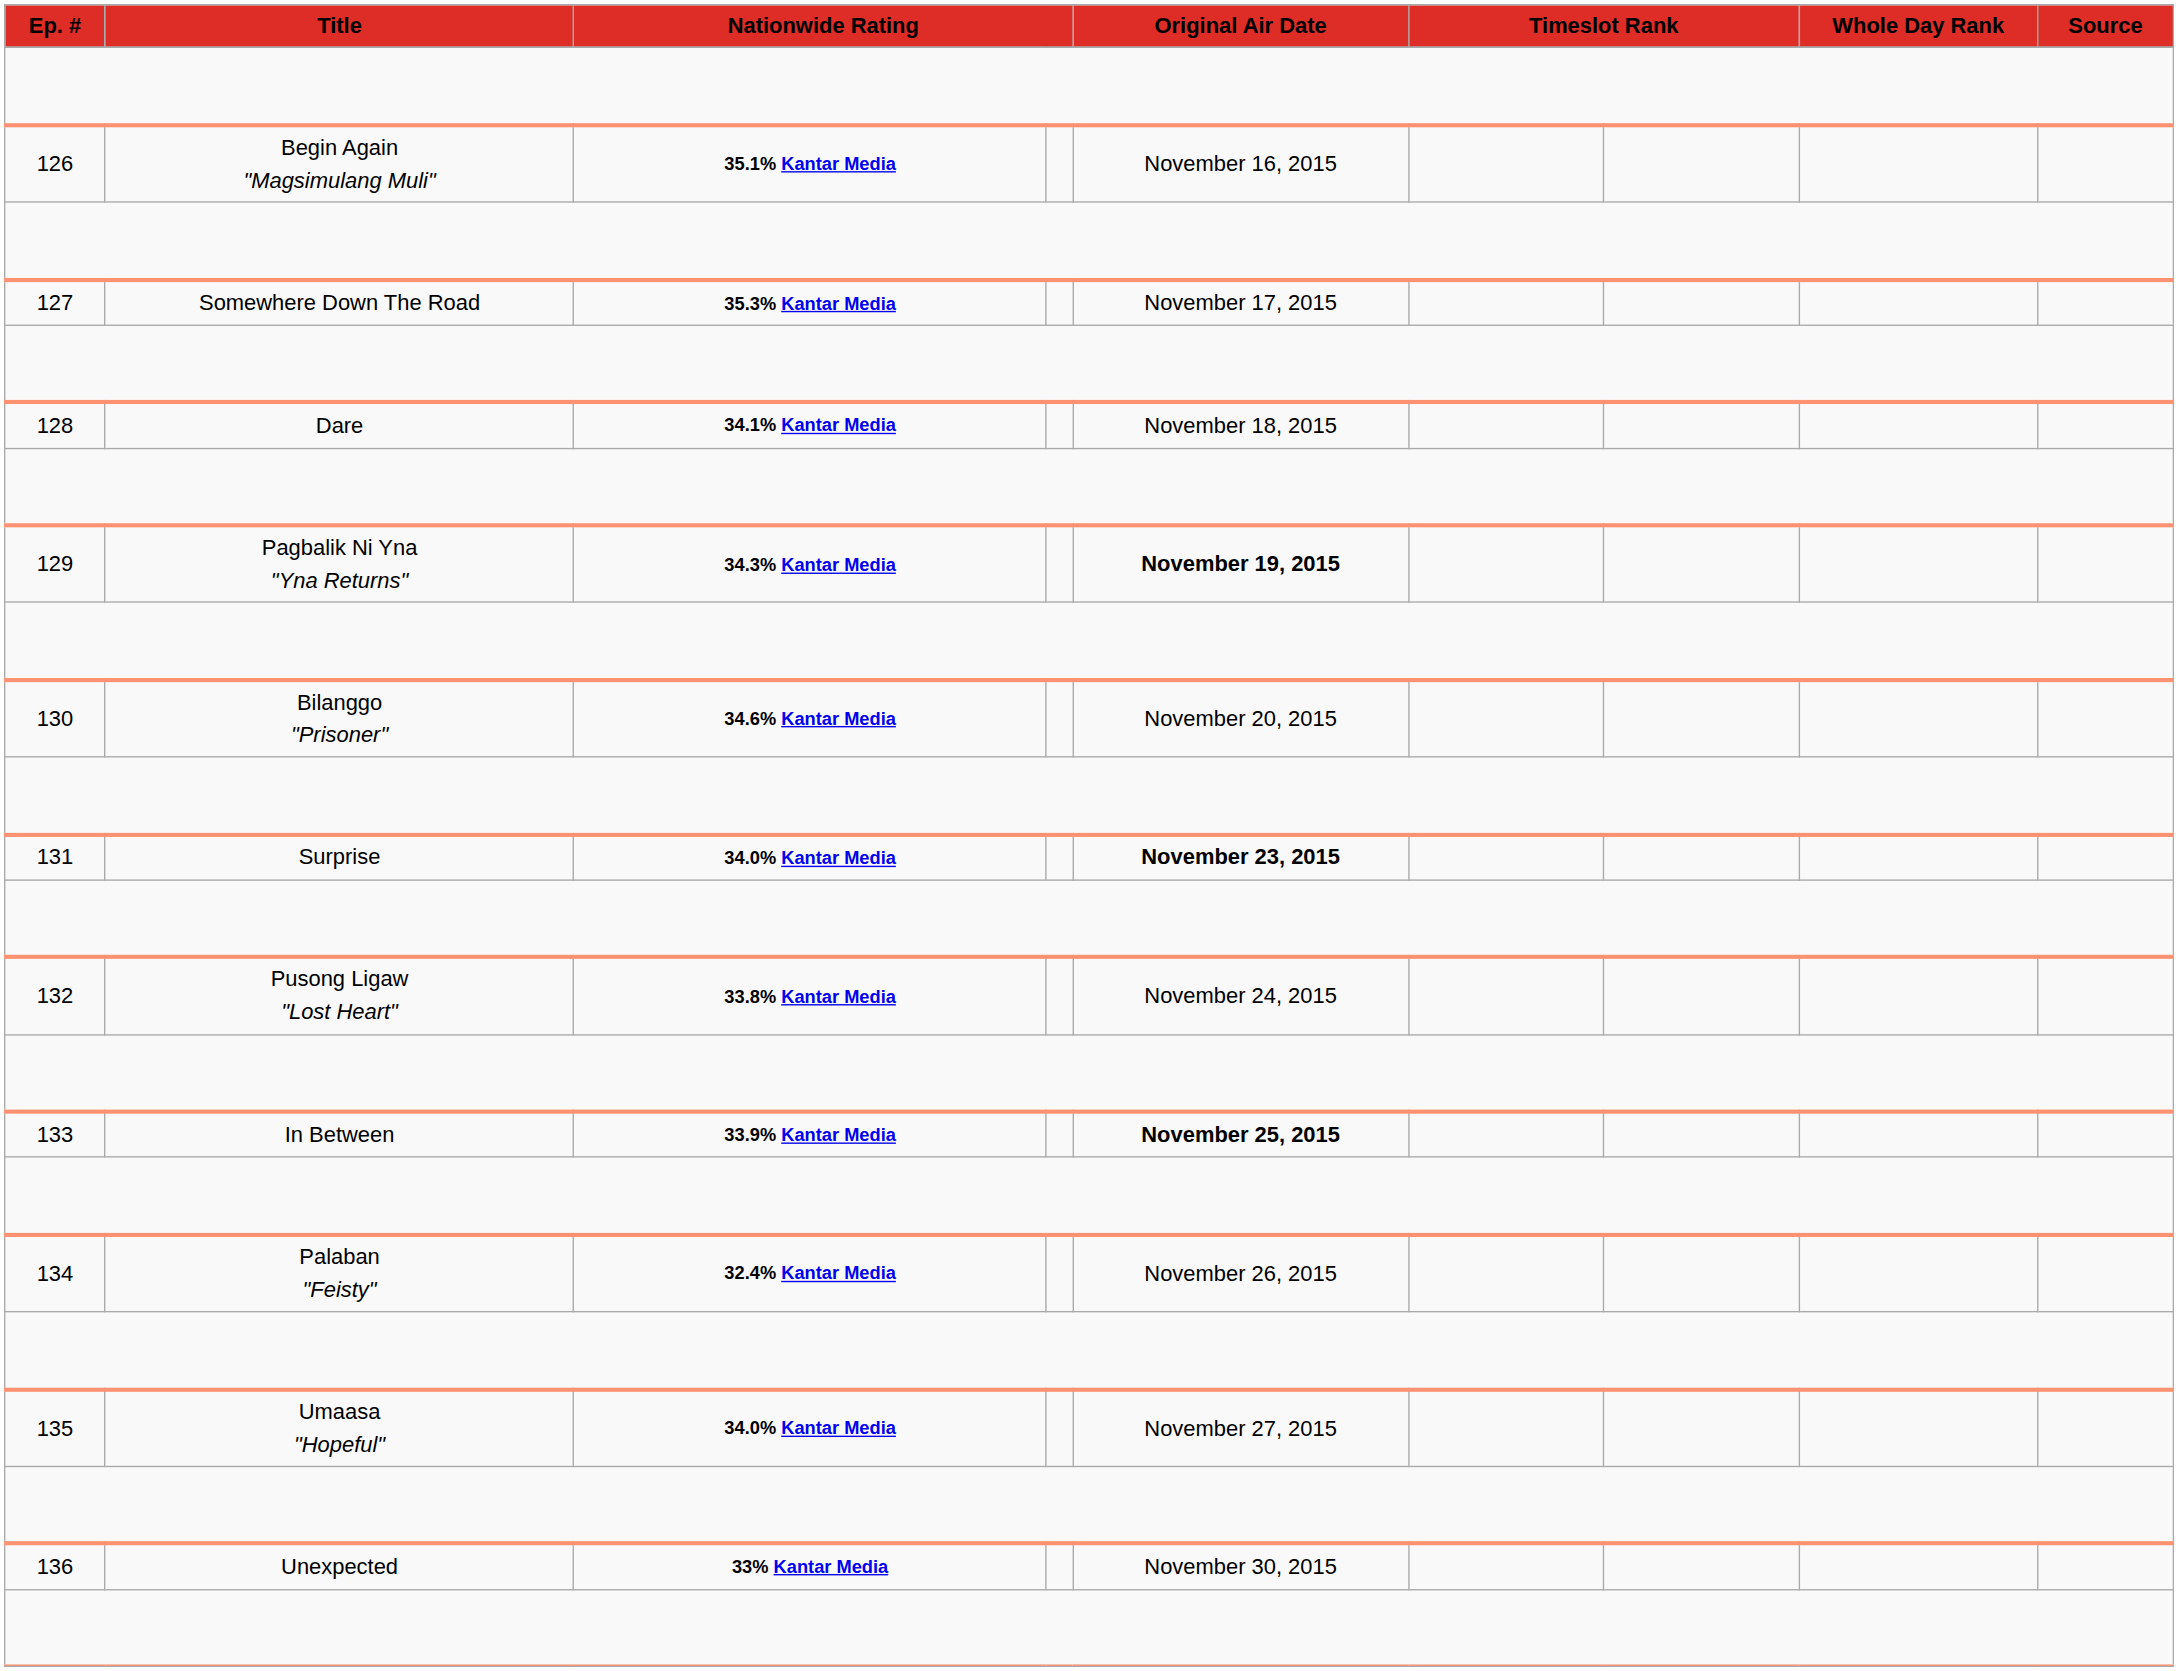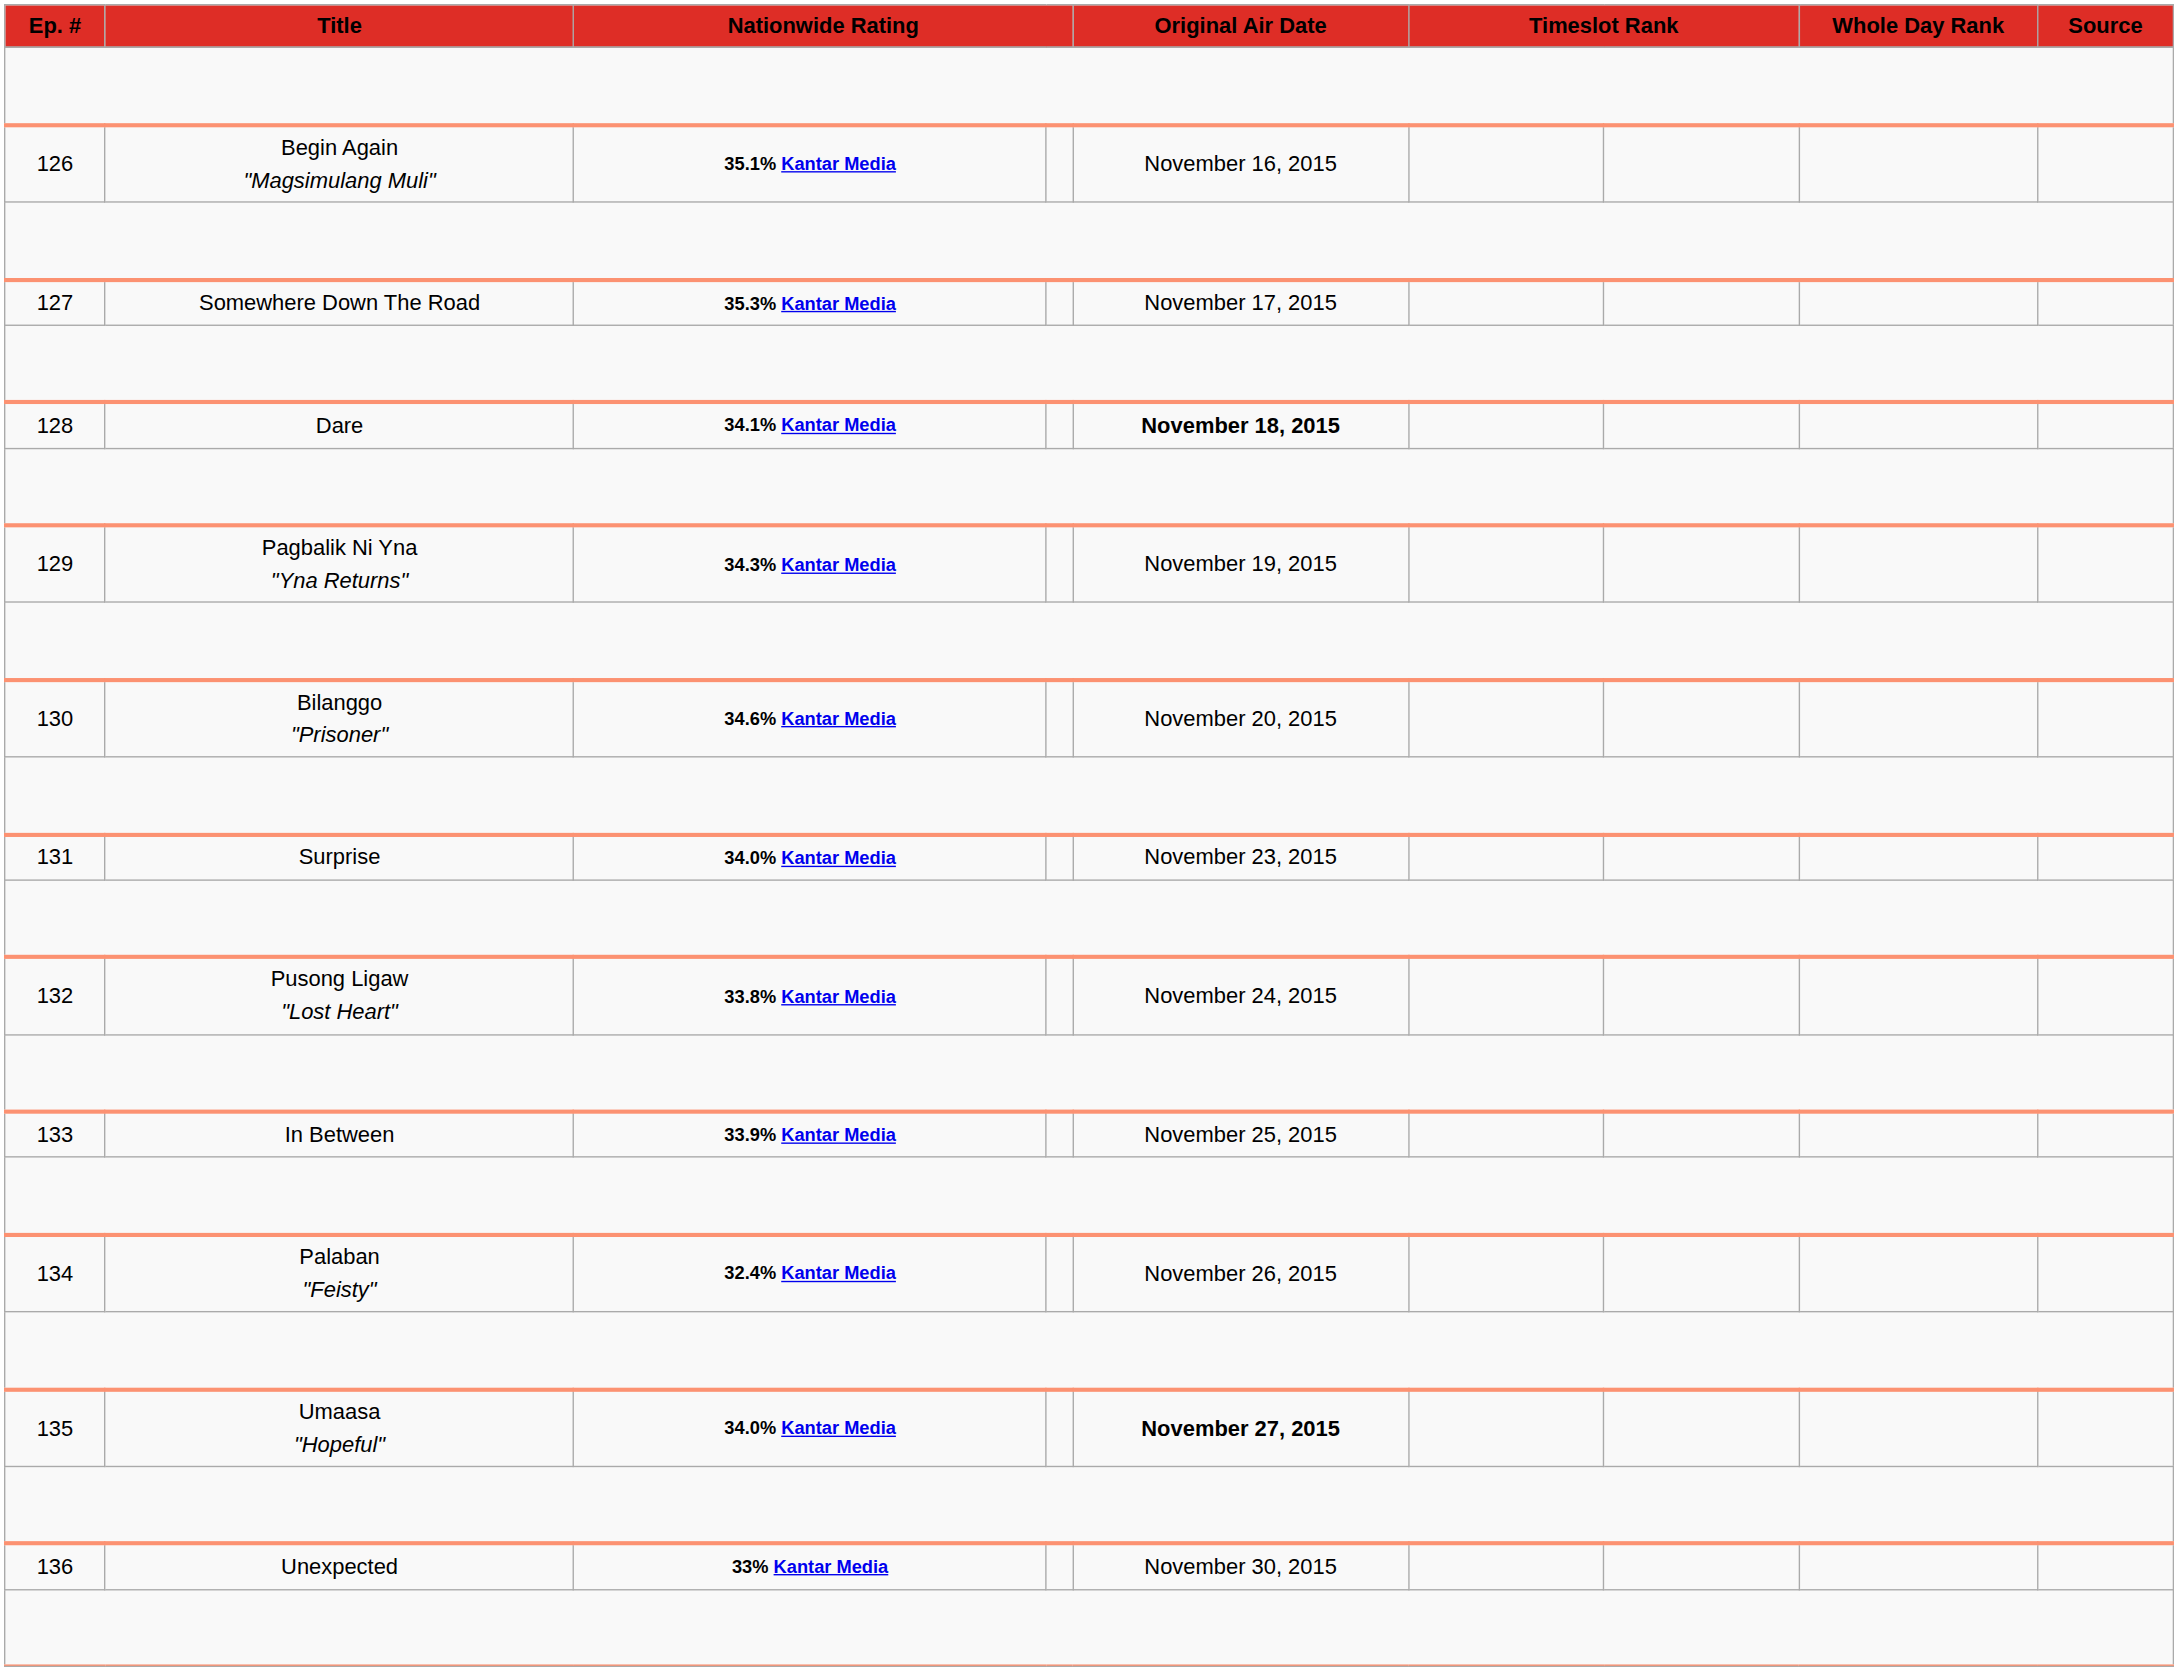(1241, 425) normal -> (1241, 425) bold
(1241, 564) bold -> (1241, 564) normal
(1241, 857) bold -> (1241, 857) normal
(1241, 1135) bold -> (1241, 1135) normal
(1241, 1428) normal -> (1241, 1428) bold
